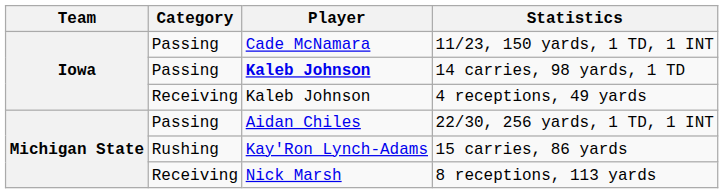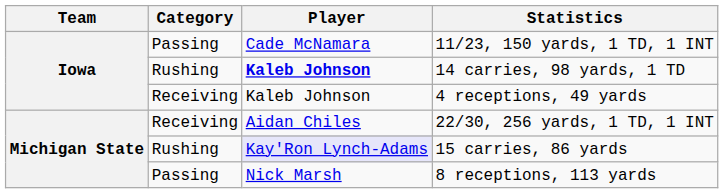(185, 71) Passing -> (185, 71) Rushing
(185, 123) Passing -> (195, 123) Receiving
(337, 149) no background -> (337, 149) lavender background
(195, 175) Receiving -> (185, 175) Passing
